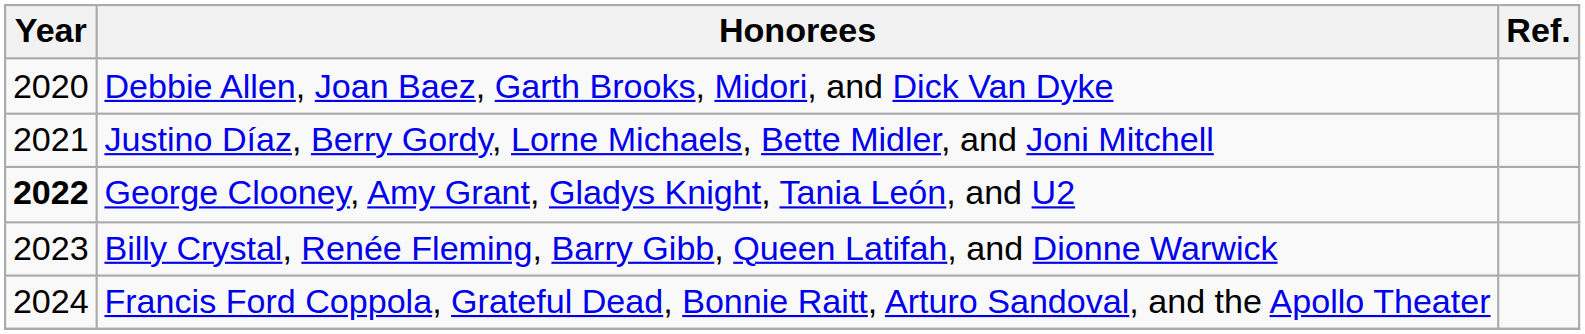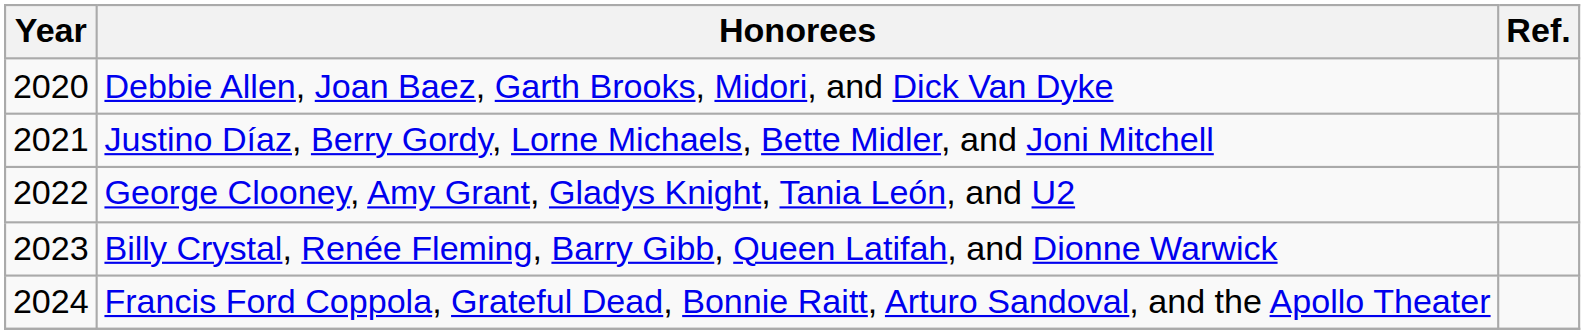(51, 193) bold -> (51, 193) normal
